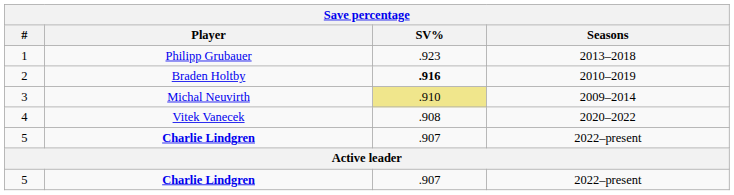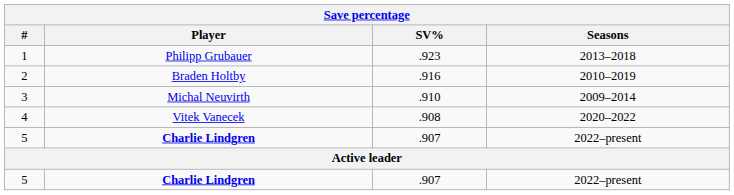(430, 76) bold -> (430, 76) normal
(430, 97) khaki background -> (430, 97) no background
